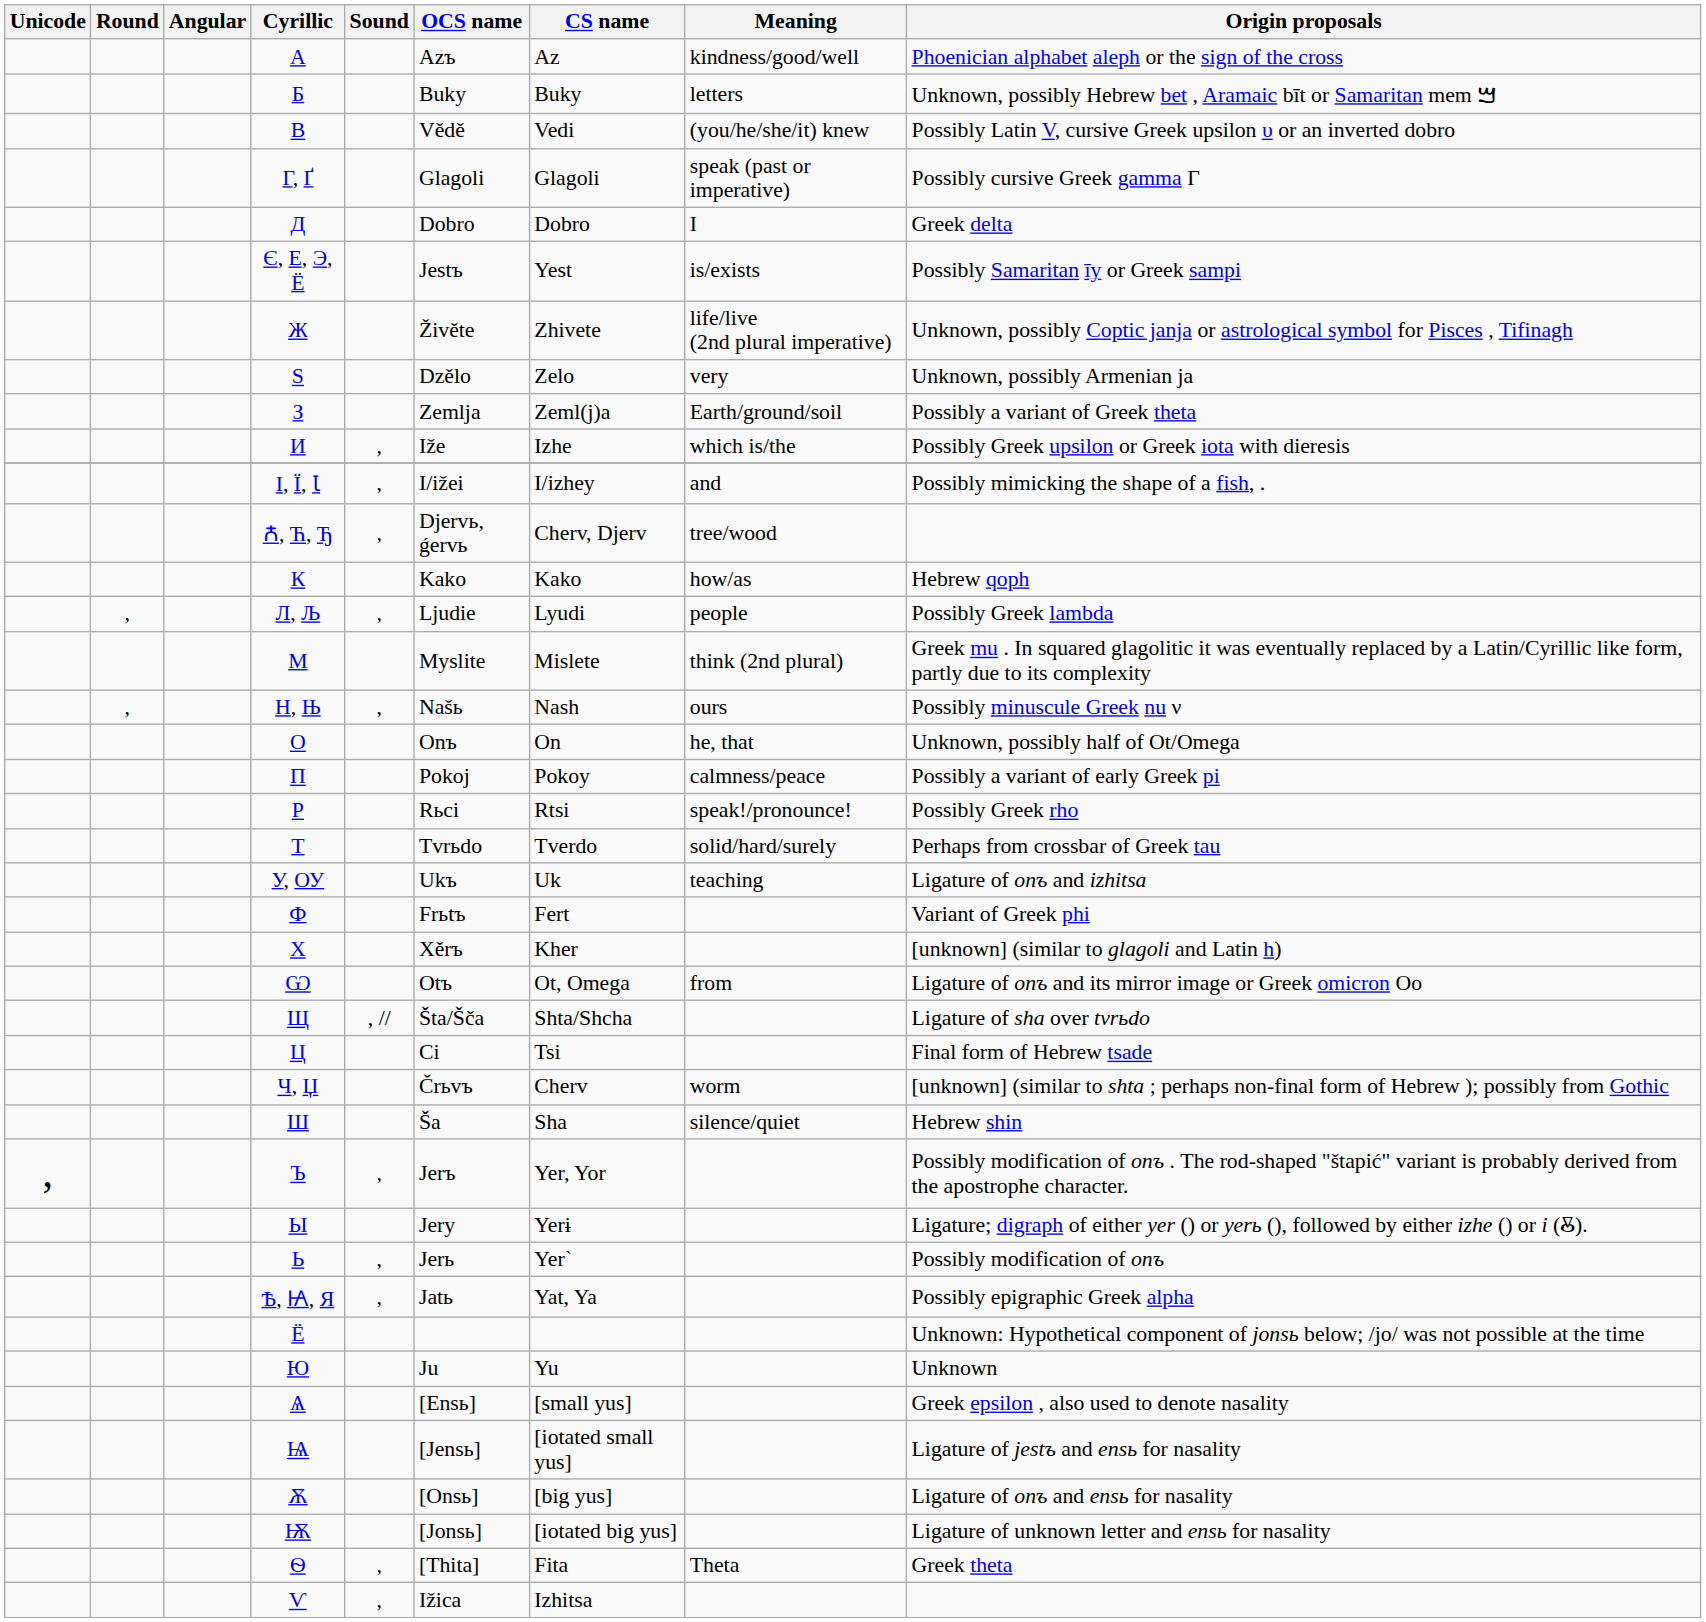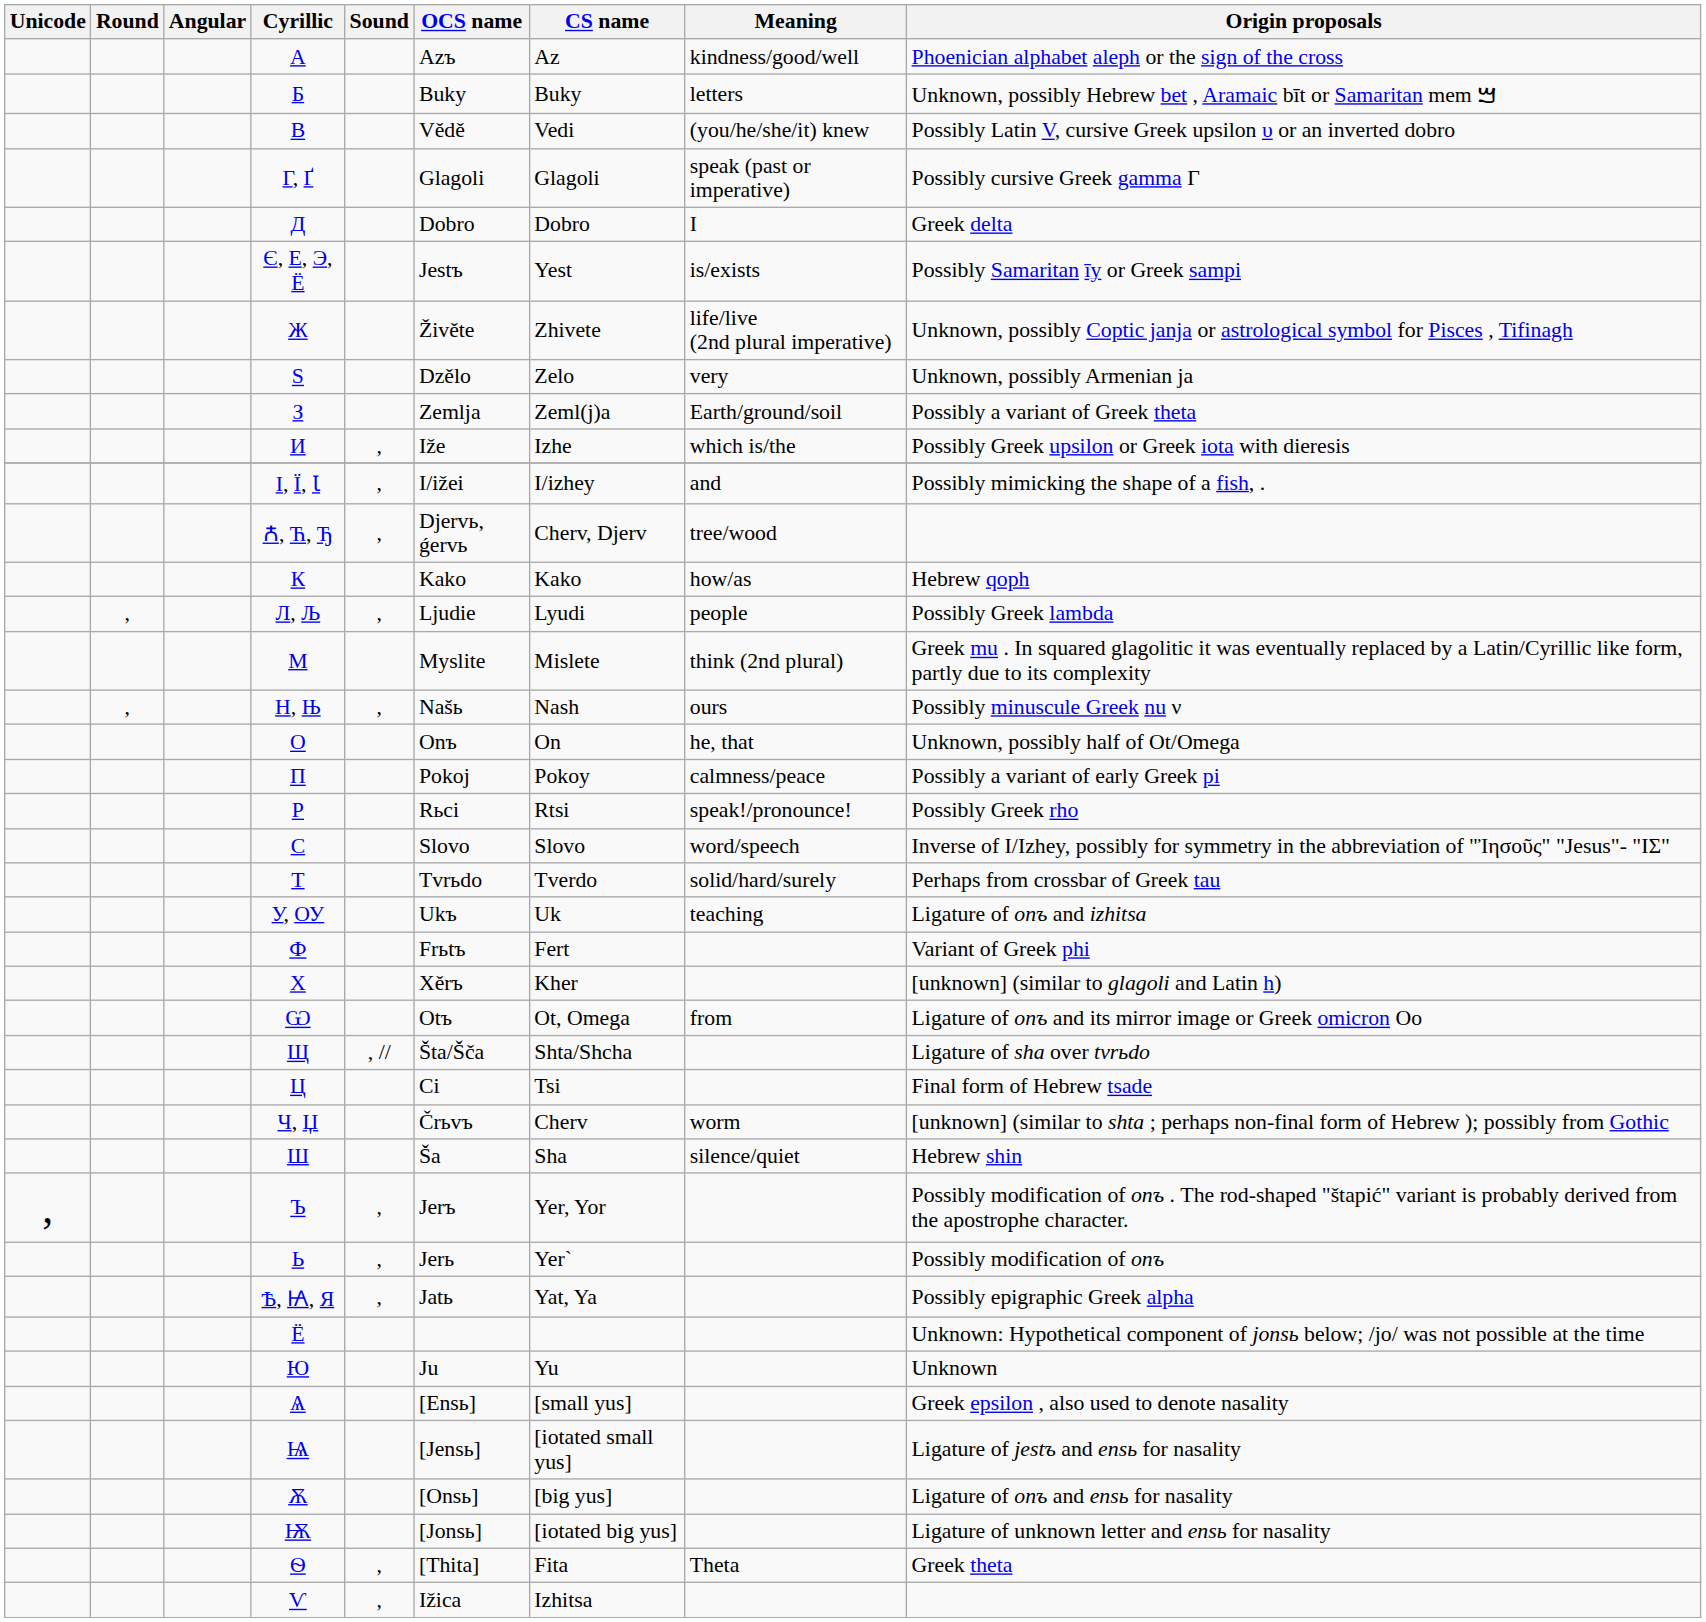+ row: (298, 845)
- row: (298, 1224)
